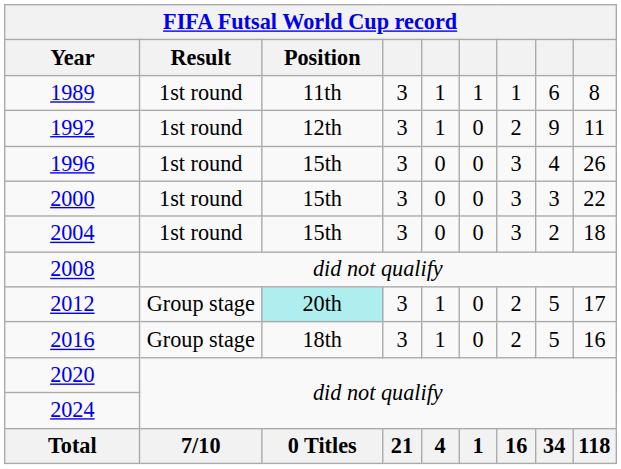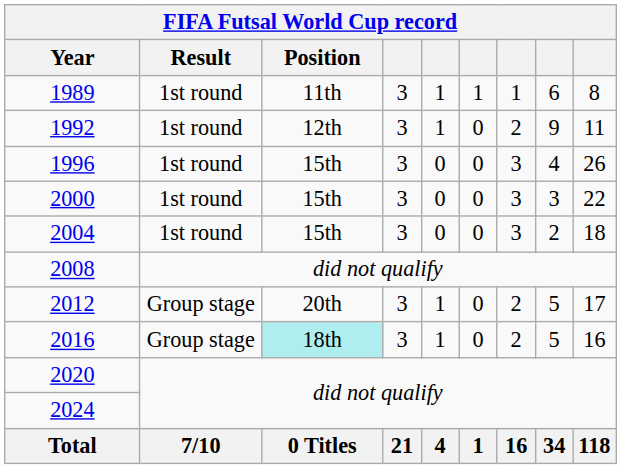(322, 304) paleturquoise background -> (322, 304) no background
(322, 339) no background -> (322, 339) paleturquoise background
